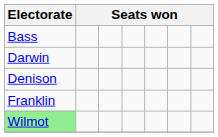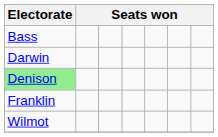(32, 79) no background -> (32, 79) lightgreen background
(28, 121) lightgreen background -> (28, 121) no background
